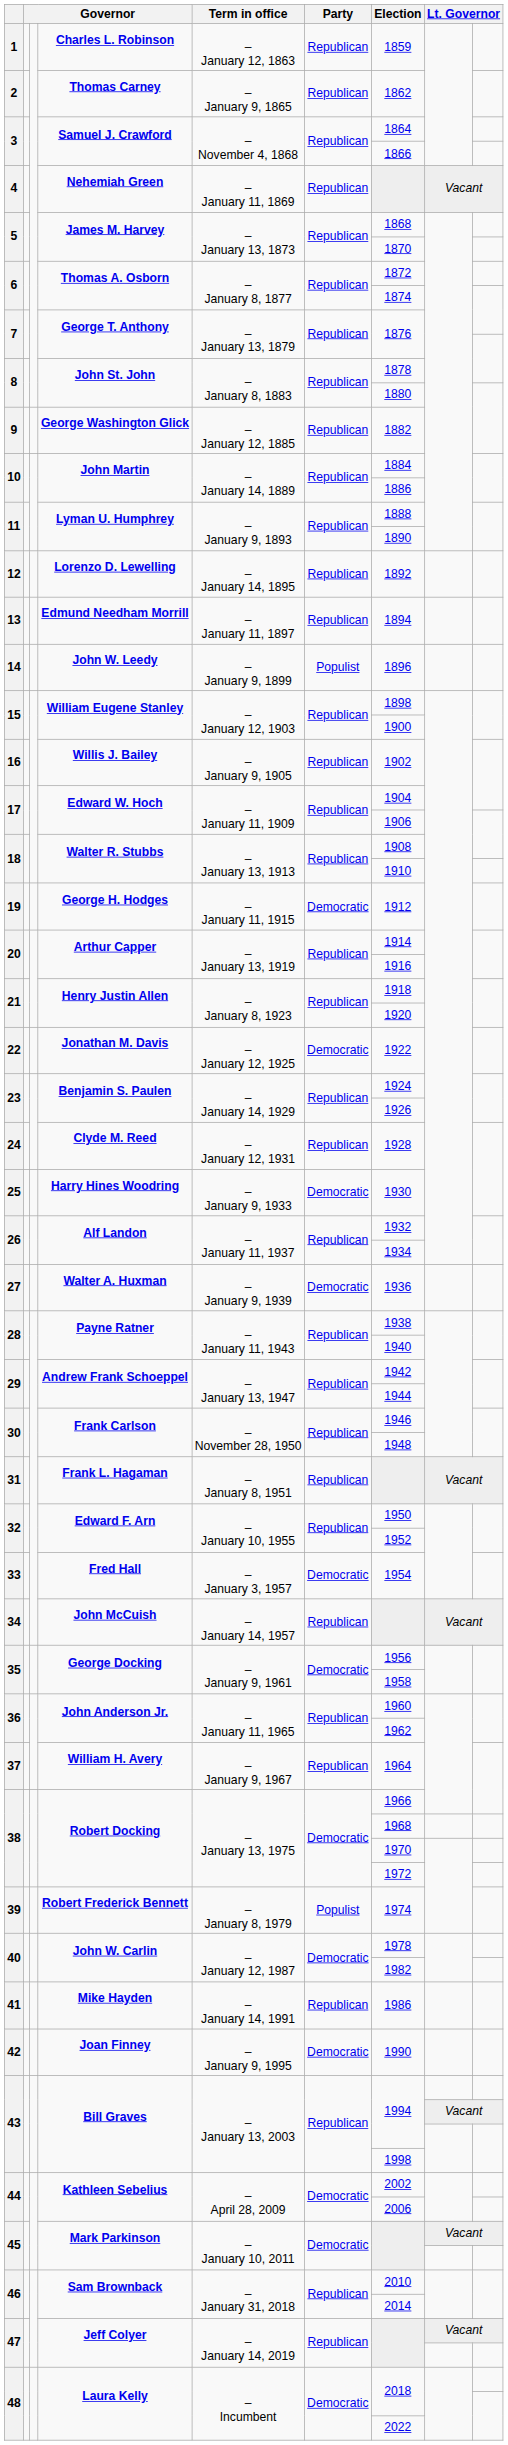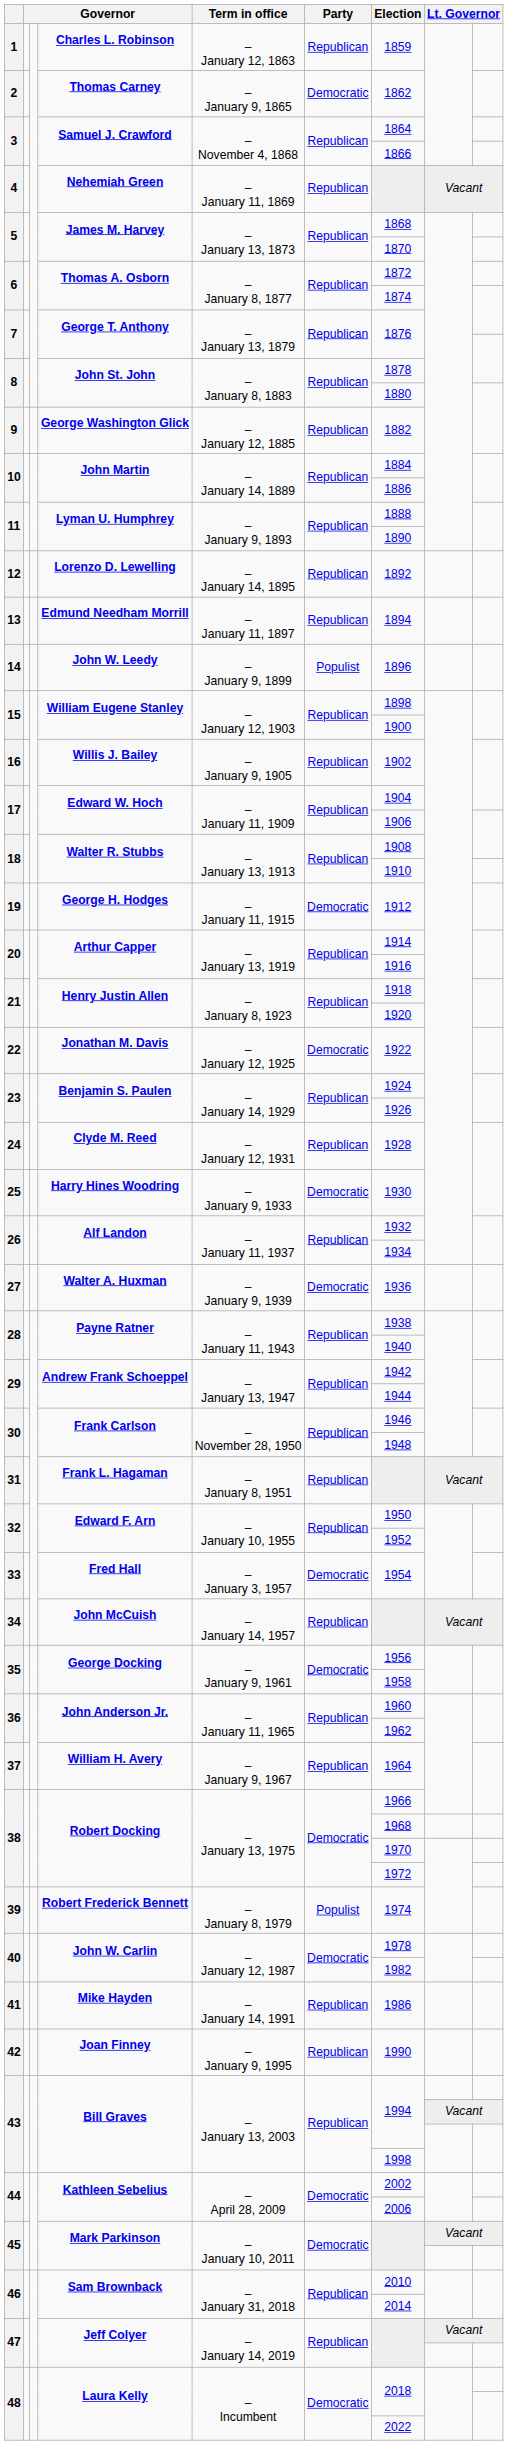(338, 93) Republican -> (338, 93) Democratic
(338, 2052) Democratic -> (338, 2052) Republican
